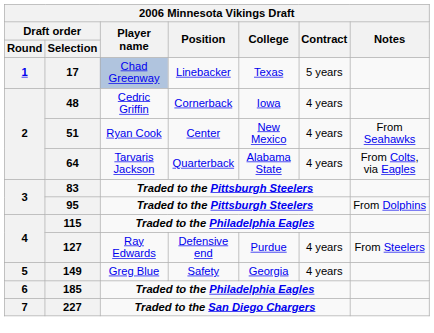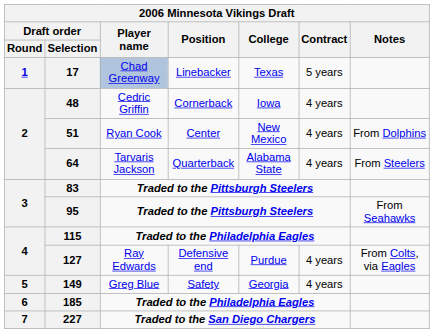(390, 133) From Seahawks -> (390, 133) From Dolphins
(390, 164) From Colts, via Eagles -> (390, 164) From Steelers
(390, 205) From Dolphins -> (390, 212) From Seahawks
(390, 247) From Steelers -> (390, 260) From Colts, via Eagles
